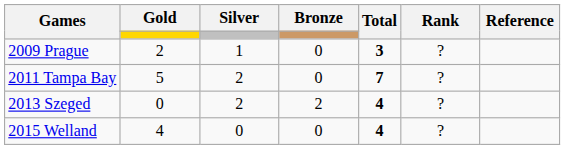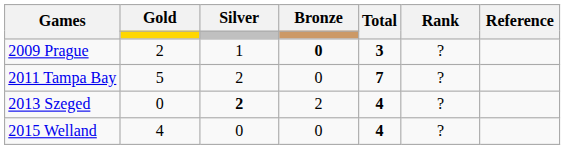(319, 51) normal -> (319, 51) bold
(239, 104) normal -> (239, 104) bold
